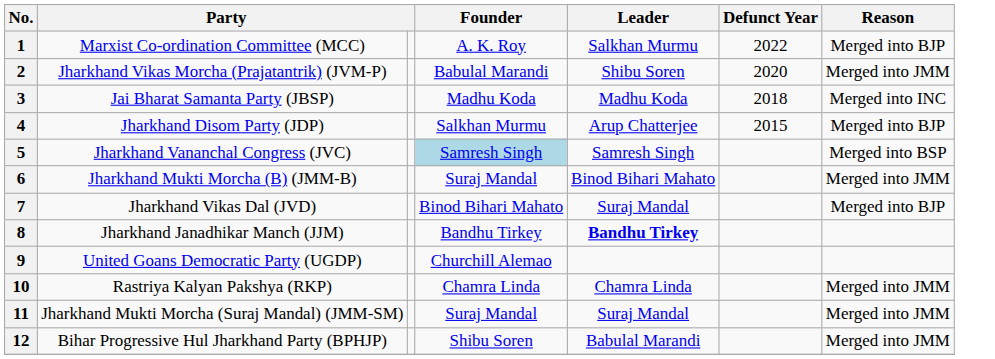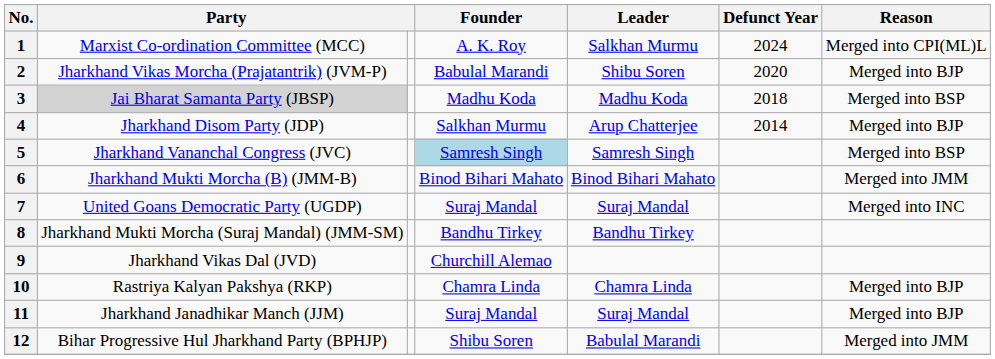(771, 44) 2022 -> (771, 44) 2024
(888, 44) Merged into BJP -> (906, 44) Merged into CPI(ML)L
(888, 71) Merged into JMM -> (906, 71) Merged into BJP
(222, 98) no background -> (222, 98) lightgrey background
(888, 98) Merged into INC -> (906, 98) Merged into BSP
(771, 125) 2015 -> (771, 125) 2014
(491, 179) Suraj Mandal -> (491, 179) Binod Bihari Mahato
(222, 206) Jharkhand Vikas Dal (JVD) -> (222, 206) United Goans Democratic Party (UGDP)
(491, 206) Binod Bihari Mahato -> (491, 206) Suraj Mandal
(888, 206) Merged into BJP -> (906, 206) Merged into INC
(222, 233) Jharkhand Janadhikar Manch (JJM) -> (222, 233) Jharkhand Mukti Morcha (Suraj Mandal) (JMM-SM)
(643, 233) bold -> (643, 233) normal
(222, 260) United Goans Democratic Party (UGDP) -> (222, 260) Jharkhand Vikas Dal (JVD)
(888, 286) Merged into JMM -> (906, 286) Merged into BJP
(222, 313) Jharkhand Mukti Morcha (Suraj Mandal) (JMM-SM) -> (222, 313) Jharkhand Janadhikar Manch (JJM)
(888, 313) Merged into JMM -> (906, 313) Merged into BJP
